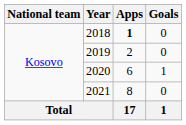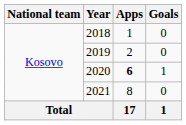(130, 33) bold -> (130, 33) normal
(130, 71) normal -> (130, 71) bold
